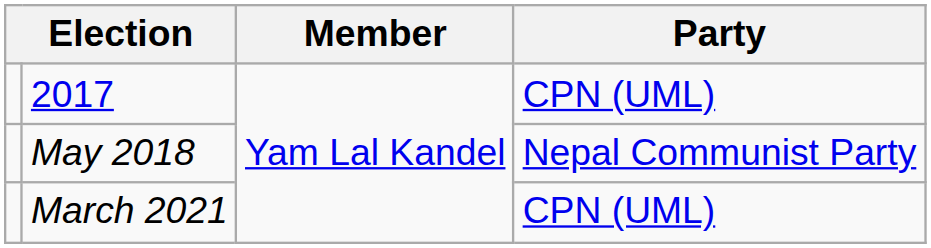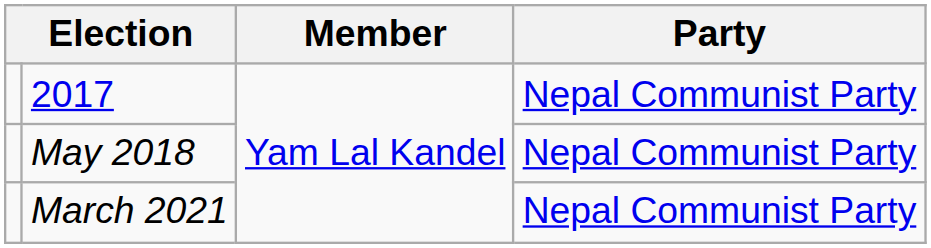(619, 93) CPN (UML) -> (719, 93) Nepal Communist Party
(619, 211) CPN (UML) -> (719, 211) Nepal Communist Party
